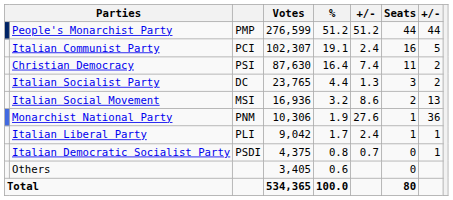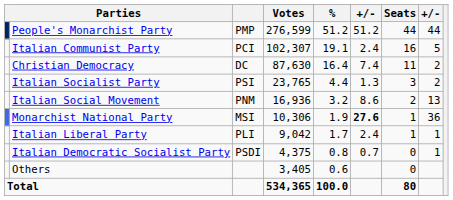(245, 65) PSI -> (242, 65) DC
(242, 83) DC -> (245, 83) PSI
(245, 100) MSI -> (245, 100) PNM
(245, 117) PNM -> (245, 117) MSI
(366, 117) normal -> (366, 117) bold
